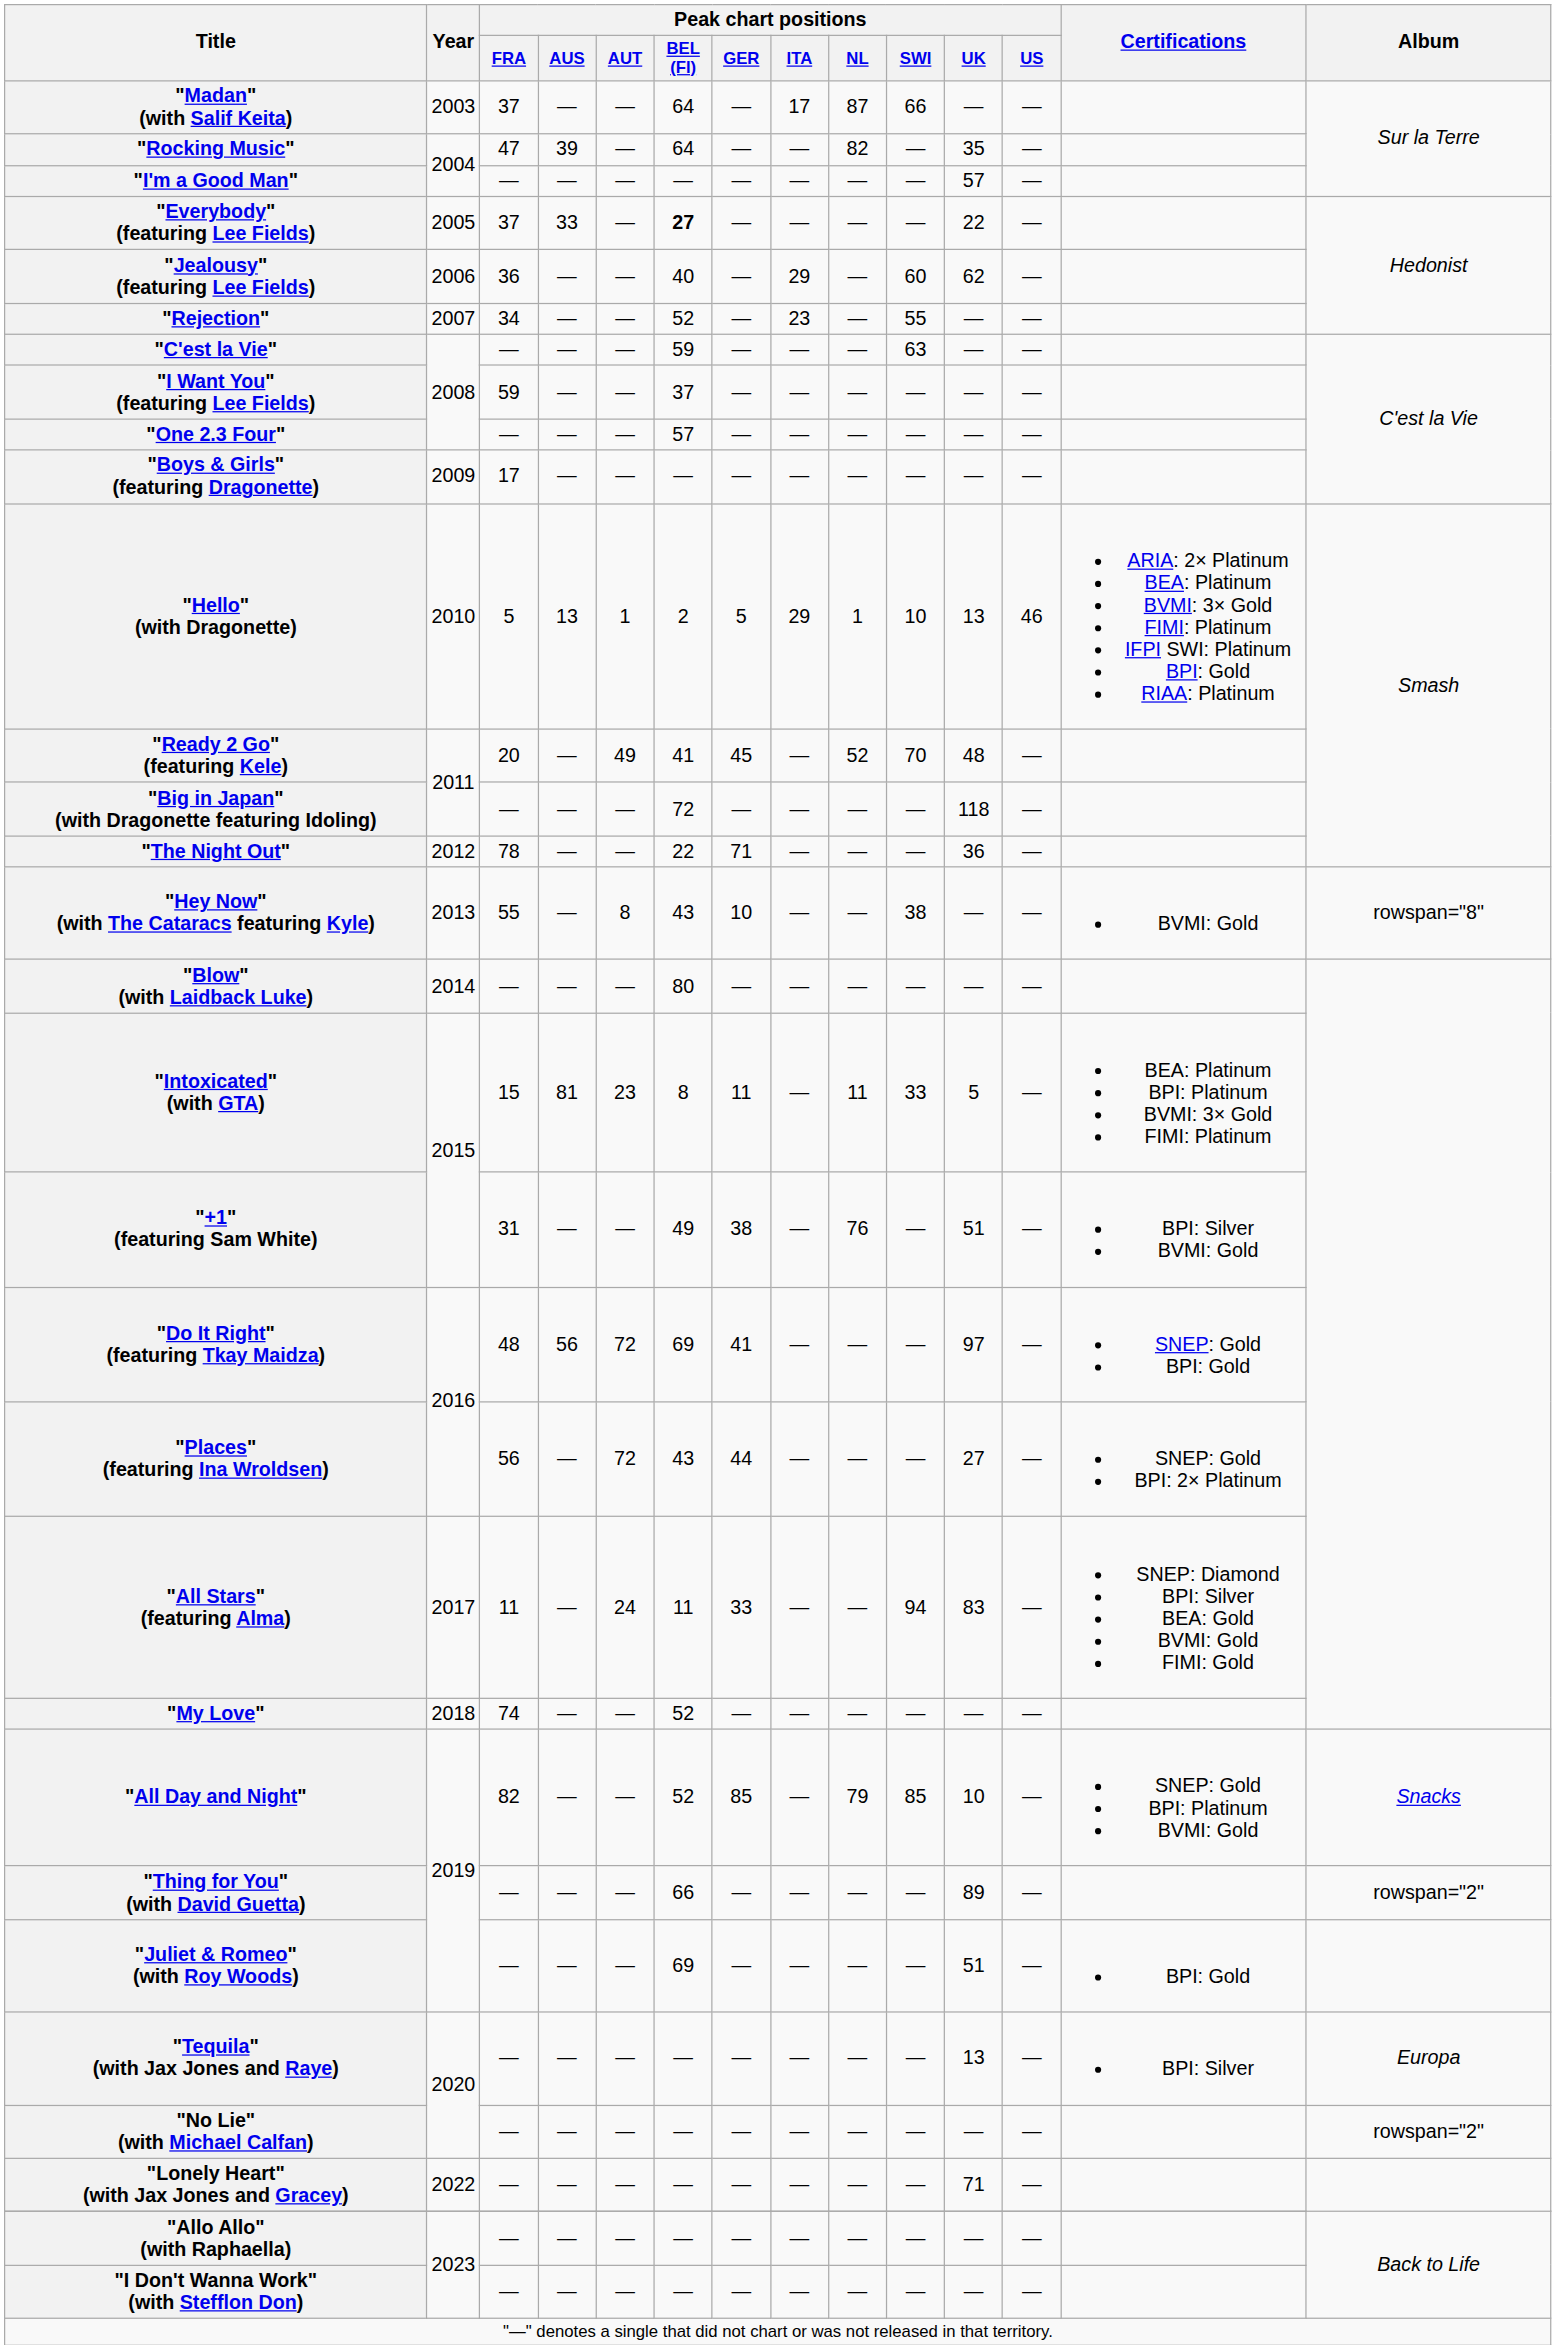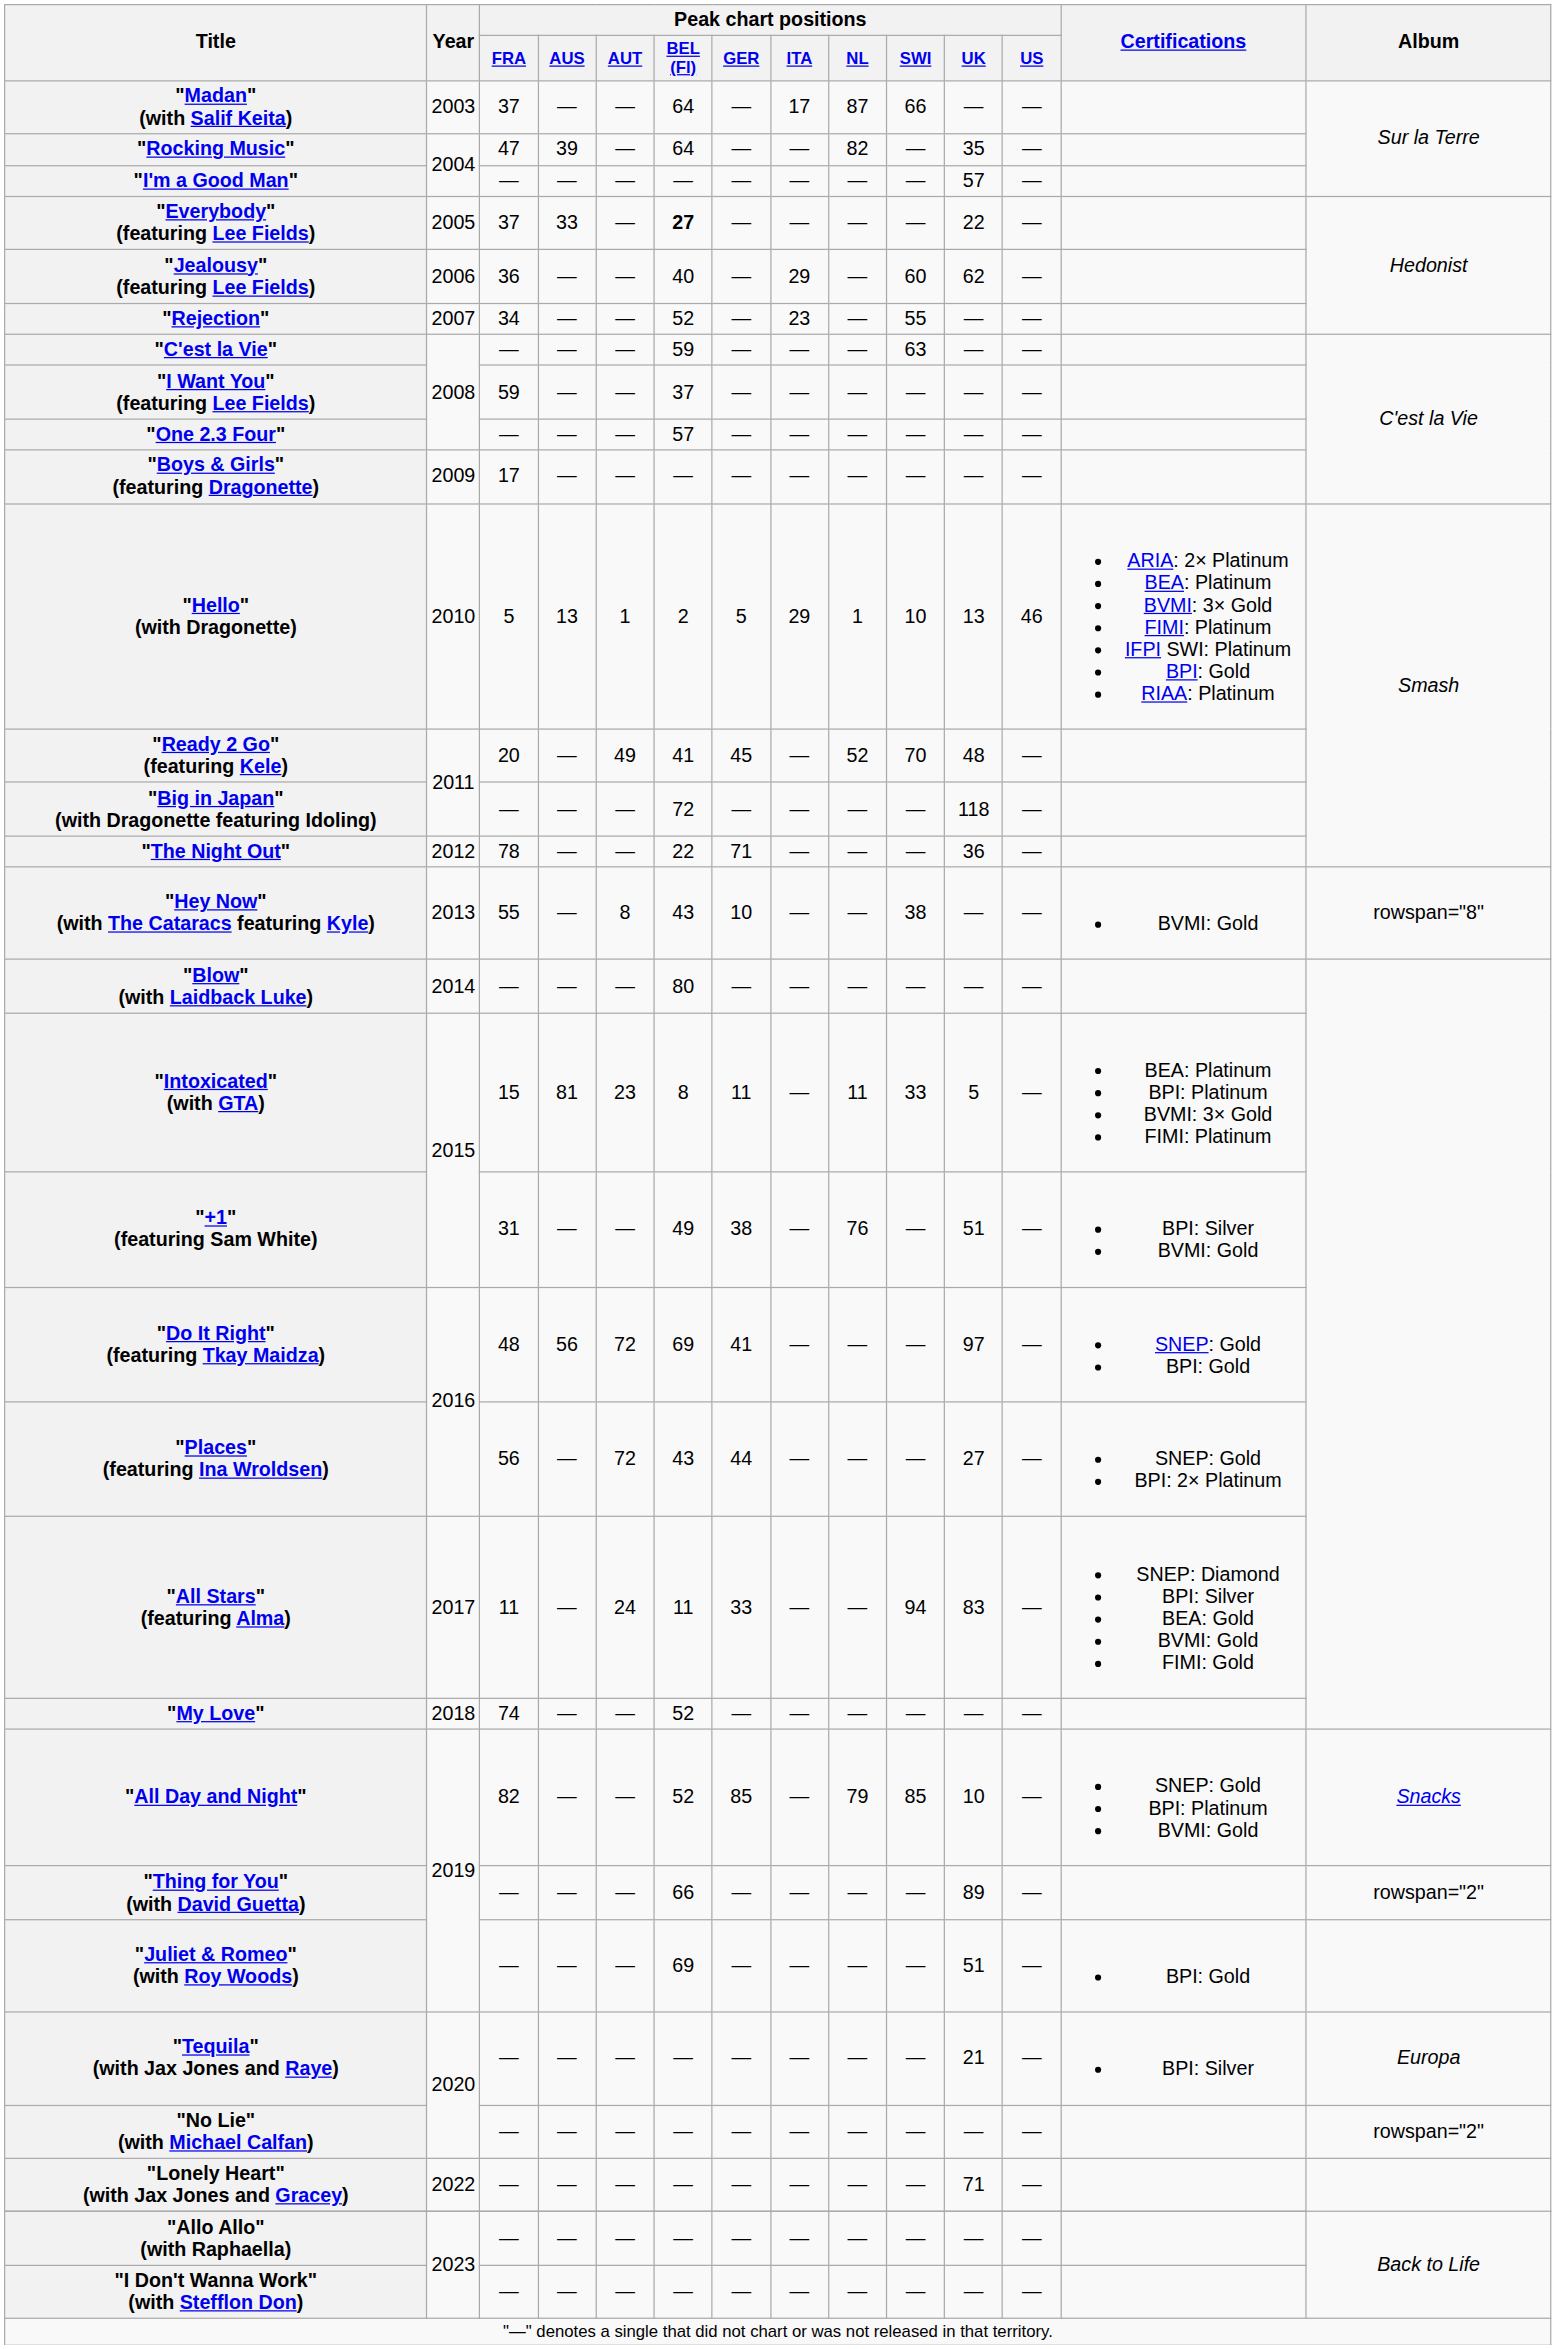(974, 2058) 13 -> (974, 2058) 21
